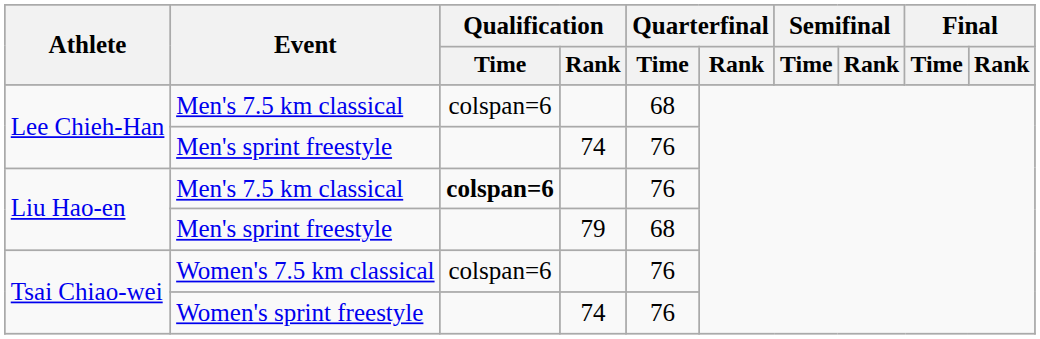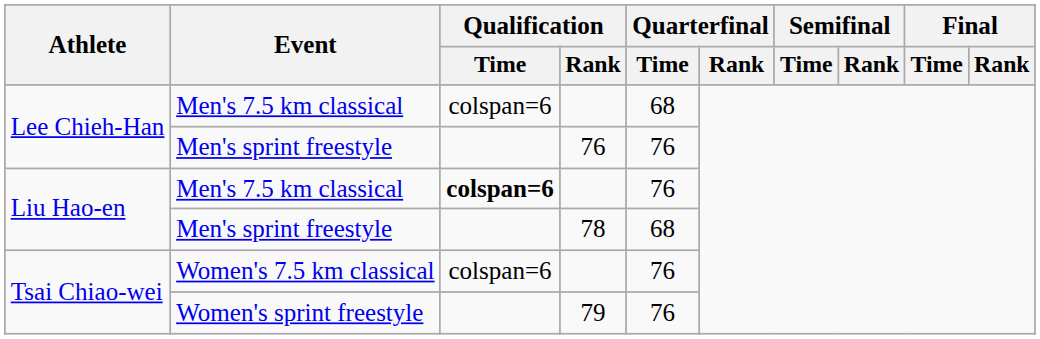(593, 147) 74 -> (593, 147) 76
(593, 229) 79 -> (593, 229) 78
(593, 312) 74 -> (593, 312) 79
